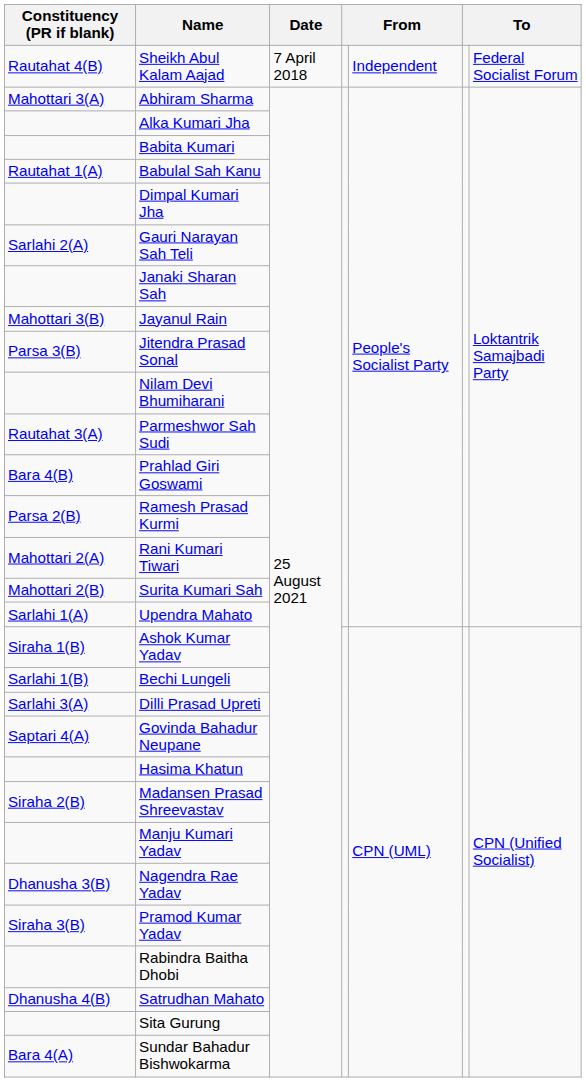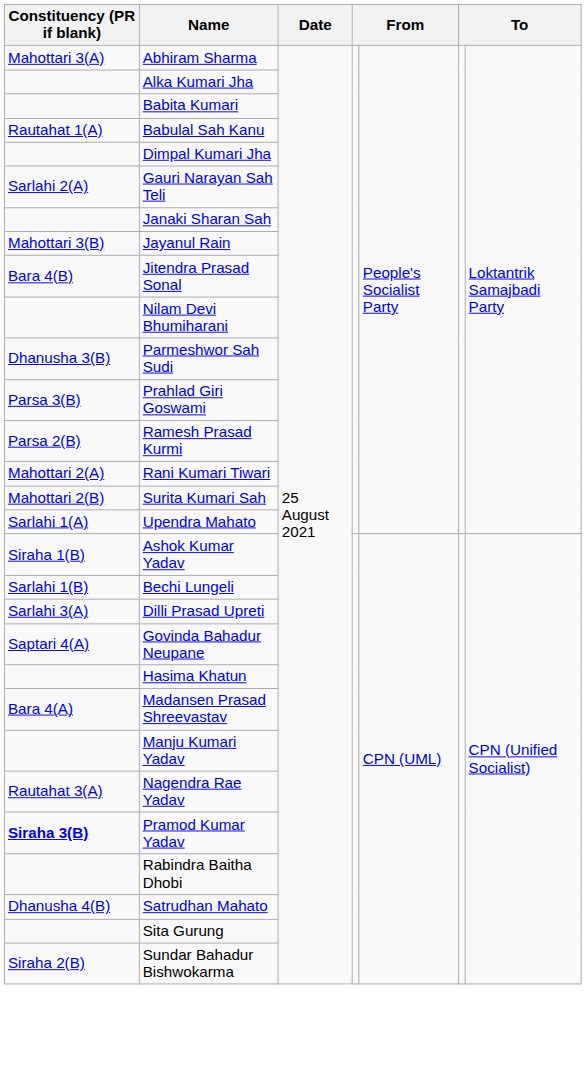- row: (182, 66)
(44, 351) Parsa 3(B) -> (41, 276) Bara 4(B)
(55, 434) Rautahat 3(A) -> (59, 358) Dhanusha 3(B)
(41, 475) Bara 4(B) -> (44, 399) Parsa 3(B)
(46, 801) Siraha 2(B) -> (41, 709) Bara 4(A)
(59, 884) Dhanusha 3(B) -> (55, 791) Rautahat 3(A)
(46, 925) normal -> (48, 832) bold
(41, 1056) Bara 4(A) -> (46, 963) Siraha 2(B)
